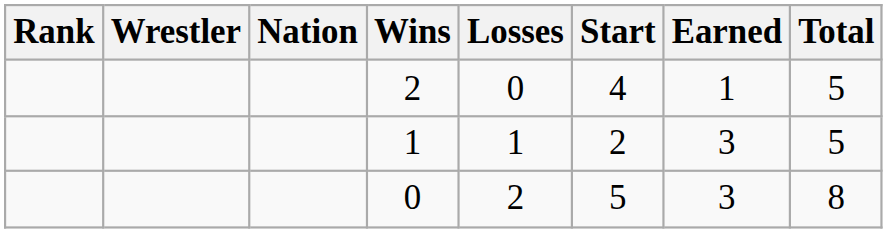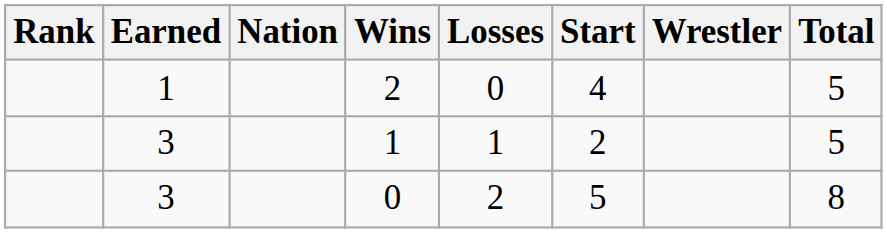columns swapped: (176, 32) <-> (727, 32)
